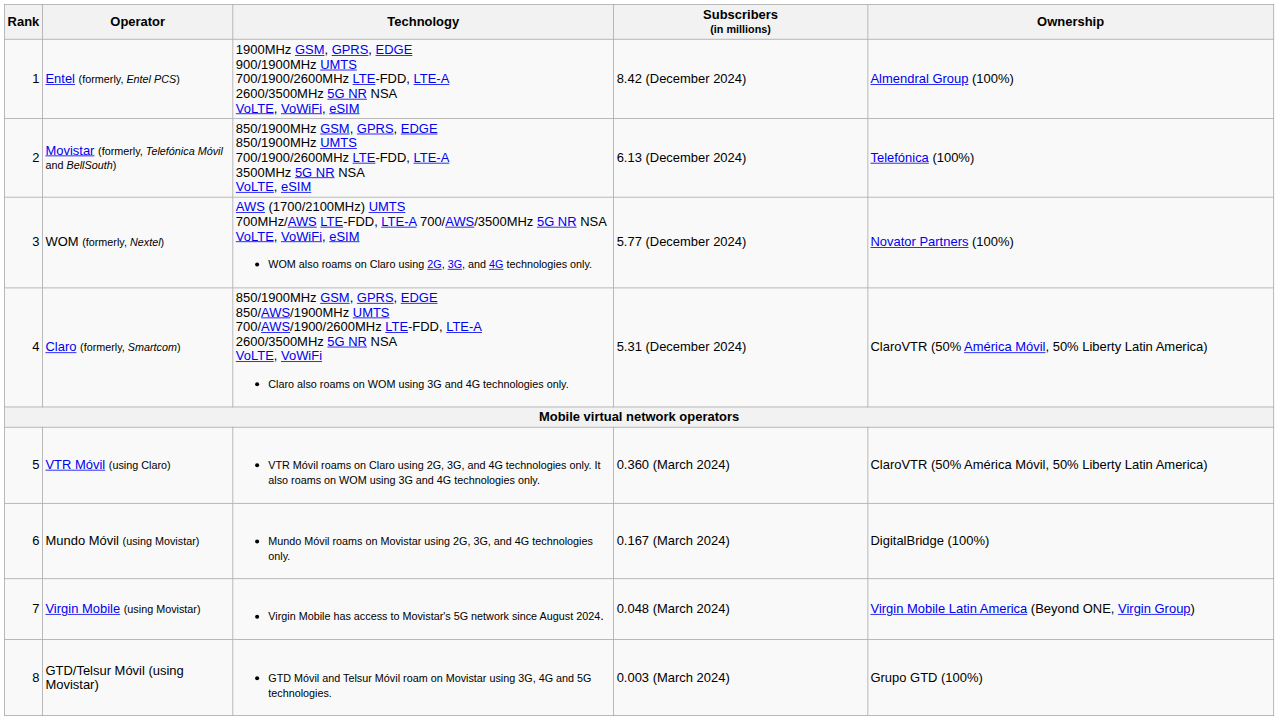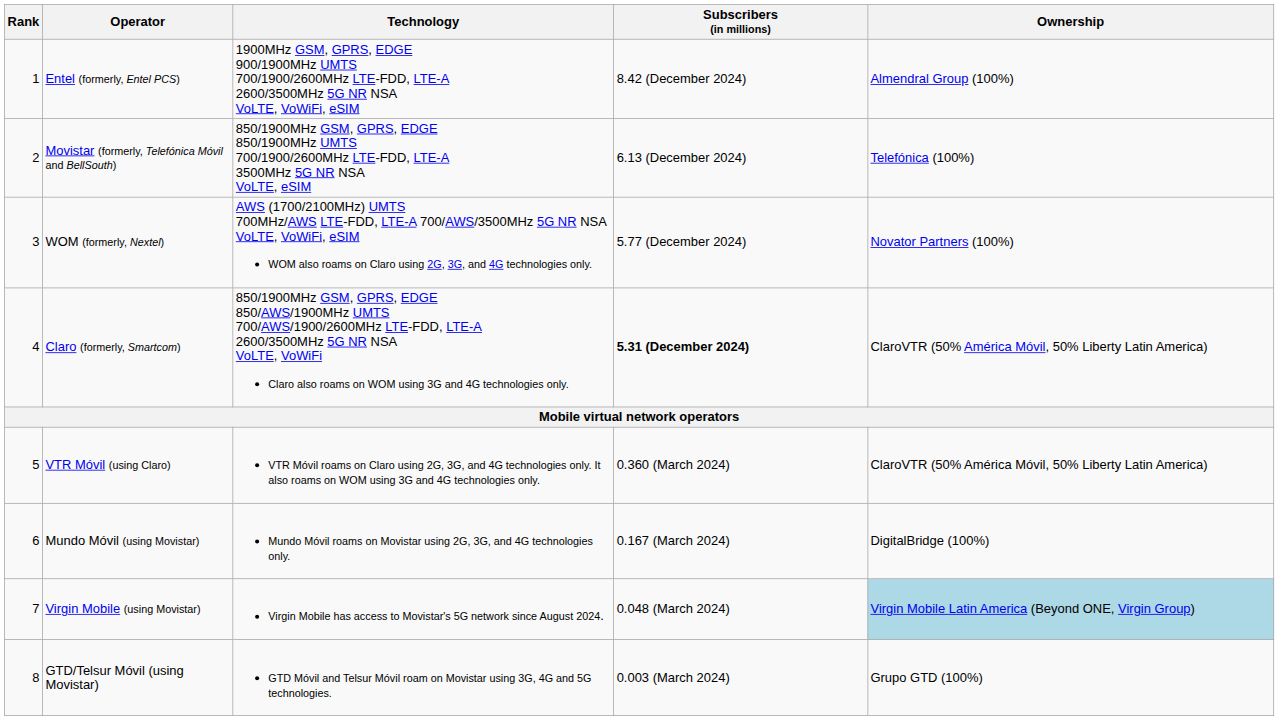(681, 347) normal -> (683, 347) bold
(1033, 609) no background -> (1033, 609) lightblue background
